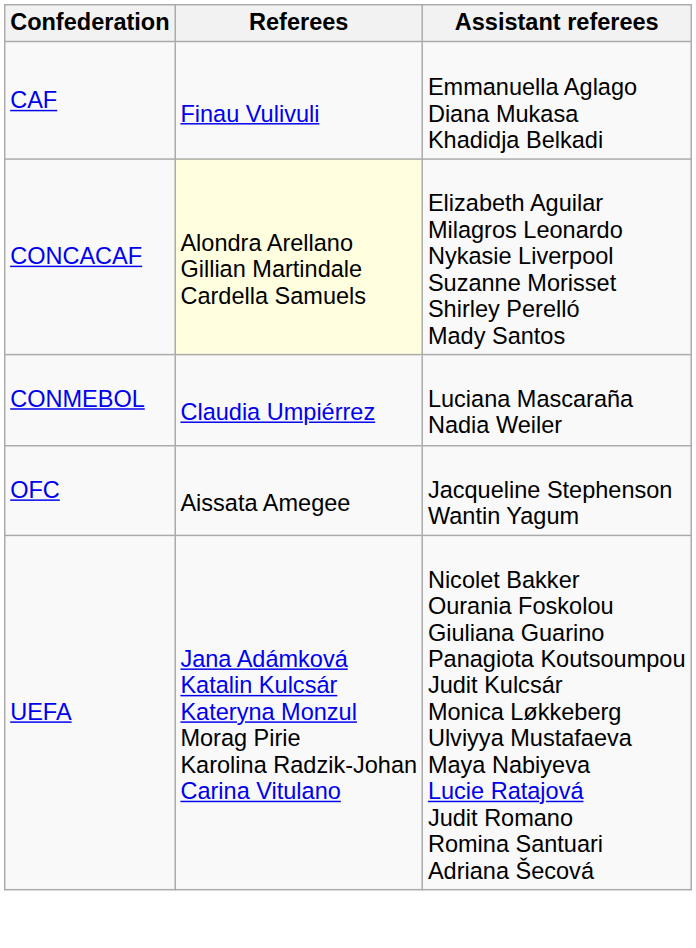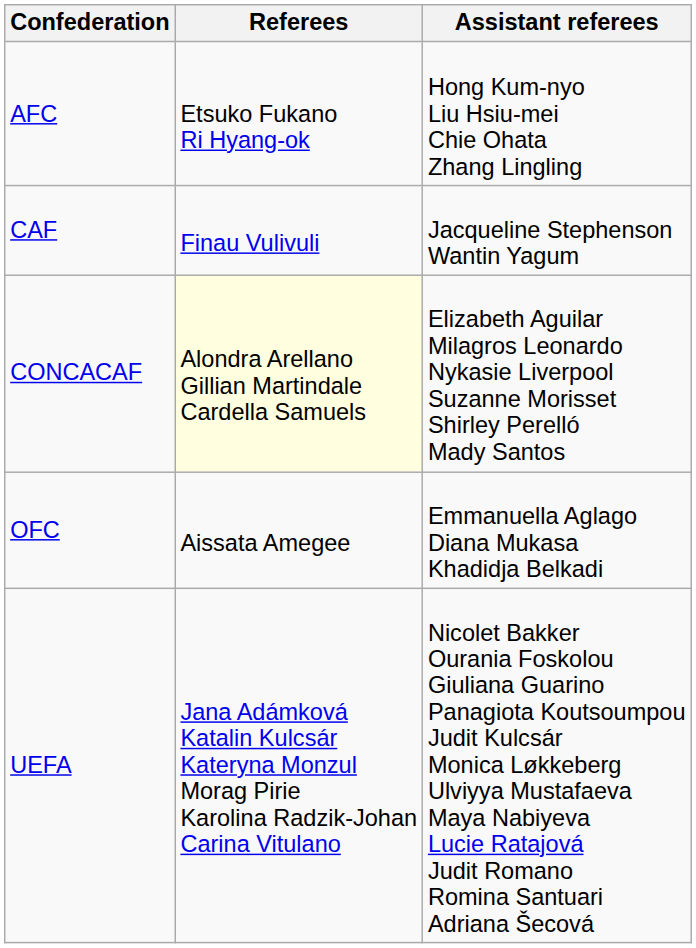+ row: (34, 113)
(533, 113) Emmanuella Aglago Diana Mukasa Khadidja Belkadi -> (550, 243) Jacqueline Stephenson Wantin Yagum
- row: (77, 399)
(550, 503) Jacqueline Stephenson Wantin Yagum -> (533, 542) Emmanuella Aglago Diana Mukasa Khadidja Belkadi
